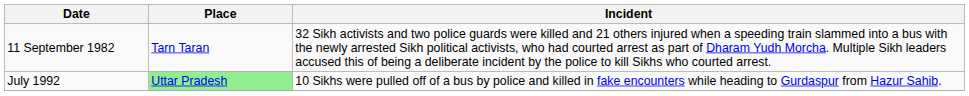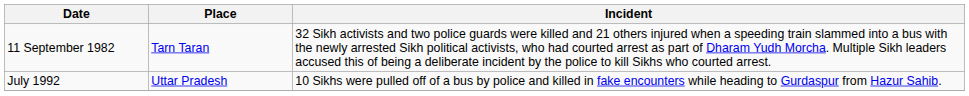(189, 81) lightgreen background -> (189, 81) no background
